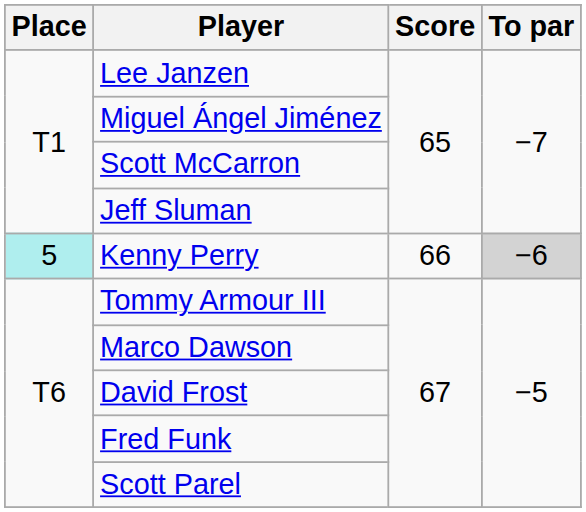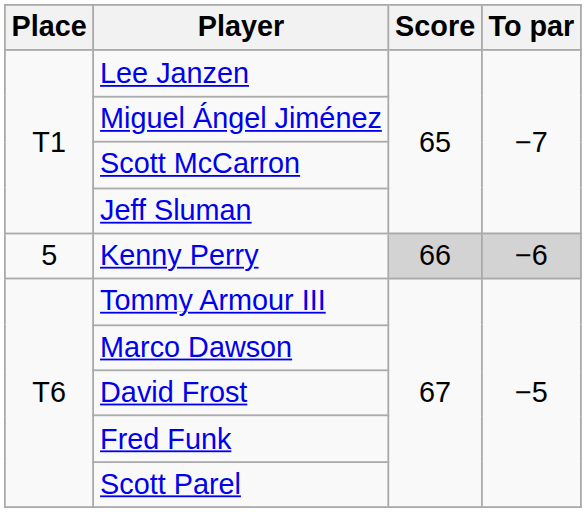(49, 255) paleturquoise background -> (49, 255) no background
(435, 255) no background -> (435, 255) lightgrey background
